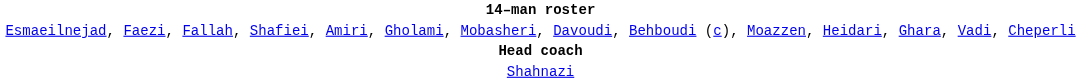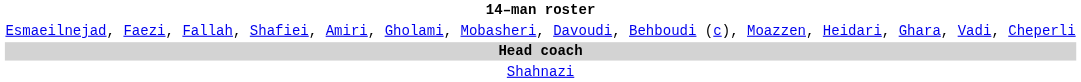(541, 51) no background -> (541, 51) lightgrey background
